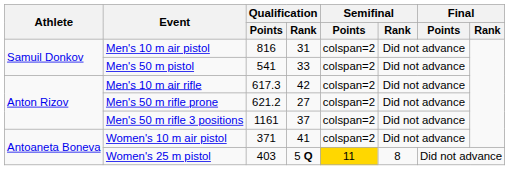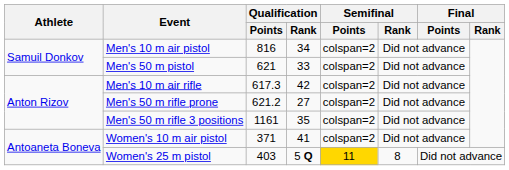(303, 49) 31 -> (303, 49) 34
(266, 67) 541 -> (266, 67) 621
(303, 121) 37 -> (303, 121) 35
